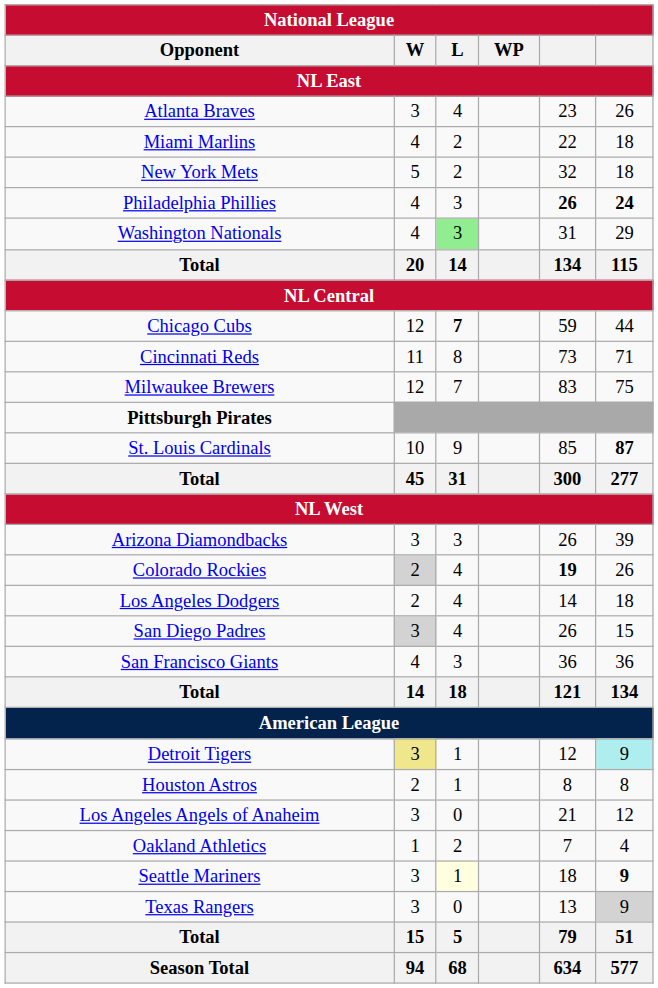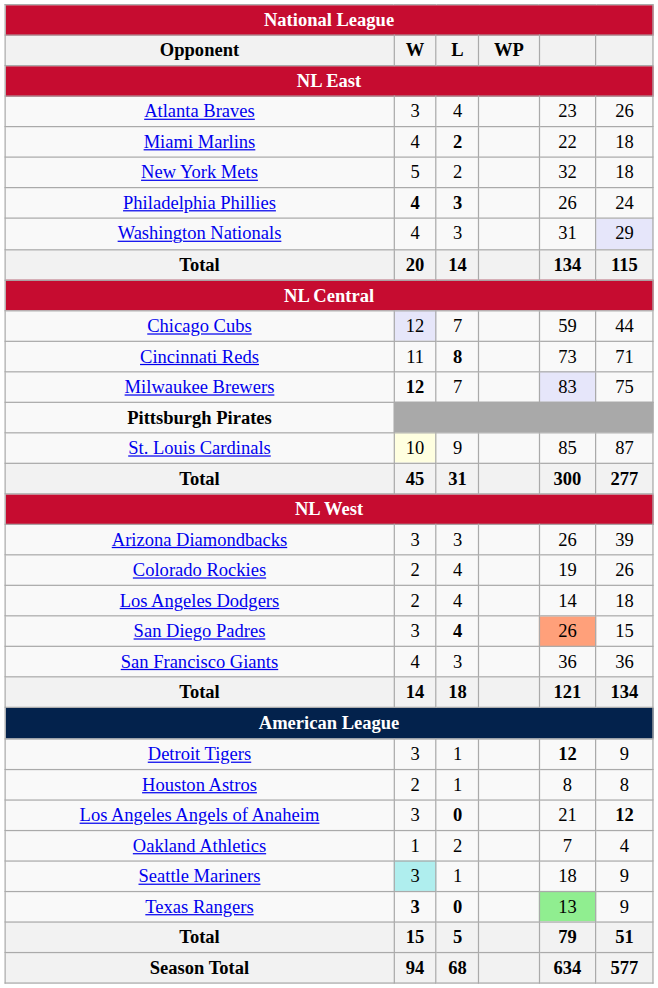(458, 142) normal -> (458, 142) bold
(415, 203) normal -> (415, 203) bold
(458, 203) normal -> (458, 203) bold
(567, 203) bold -> (567, 203) normal
(624, 203) bold -> (624, 203) normal
(458, 233) lightgreen background -> (458, 233) no background
(624, 233) no background -> (624, 233) lavender background
(415, 325) no background -> (415, 325) lavender background
(458, 325) bold -> (458, 325) normal
(458, 356) normal -> (458, 356) bold
(415, 386) normal -> (415, 386) bold
(567, 386) no background -> (567, 386) lavender background
(415, 447) no background -> (415, 447) lightyellow background
(624, 447) bold -> (624, 447) normal
(415, 570) lightgrey background -> (415, 570) no background
(567, 570) bold -> (567, 570) normal
(415, 631) lightgrey background -> (415, 631) no background
(458, 631) normal -> (458, 631) bold
(567, 631) no background -> (567, 631) lightsalmon background
(415, 753) khaki background -> (415, 753) no background
(567, 753) normal -> (567, 753) bold
(624, 753) paleturquoise background -> (624, 753) no background
(458, 814) normal -> (458, 814) bold
(624, 814) normal -> (624, 814) bold
(415, 875) no background -> (415, 875) paleturquoise background
(458, 875) lightyellow background -> (458, 875) no background
(624, 875) bold -> (624, 875) normal
(415, 906) normal -> (415, 906) bold
(458, 906) normal -> (458, 906) bold
(567, 906) no background -> (567, 906) lightgreen background
(624, 906) lightgrey background -> (624, 906) no background
